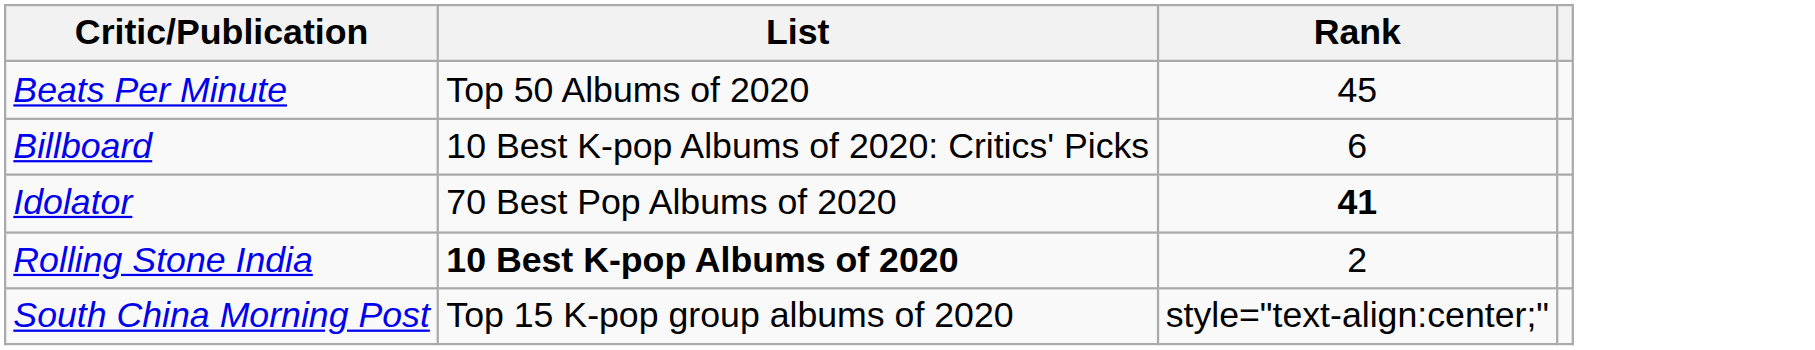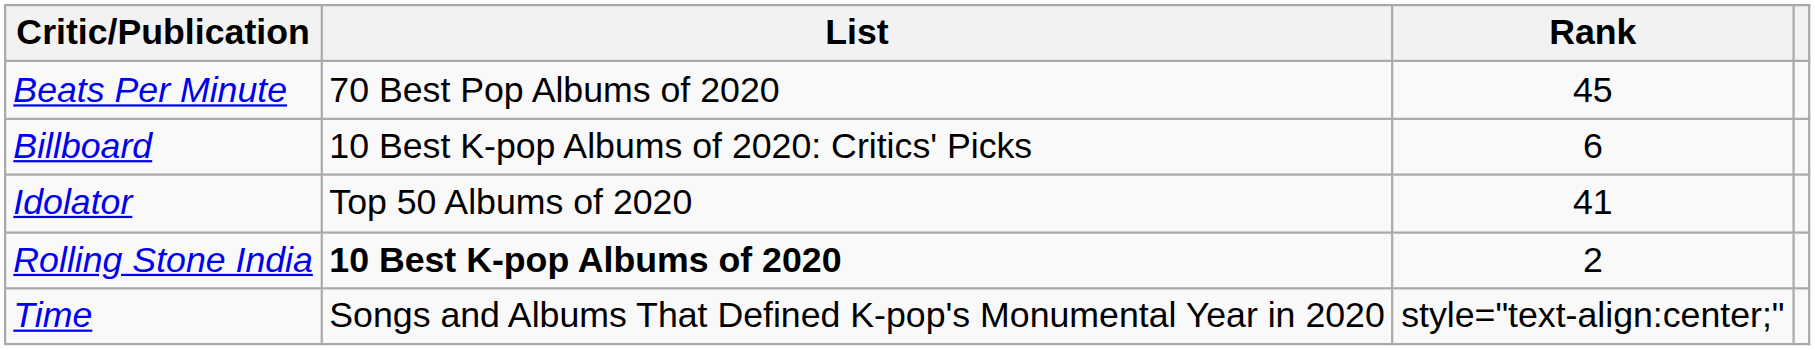(628, 89) Top 50 Albums of 2020 -> (554, 89) 70 Best Pop Albums of 2020
(671, 202) 70 Best Pop Albums of 2020 -> (511, 202) Top 50 Albums of 2020
(1357, 202) bold -> (1593, 202) normal
- row: (222, 315)
+ row: (53, 315)
